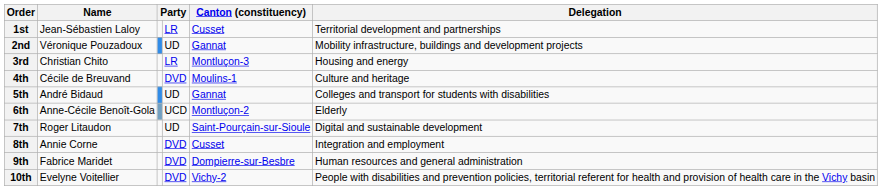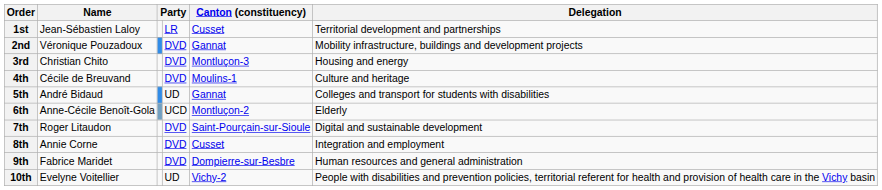(172, 45) UD -> (175, 45) DVD
(171, 62) LR -> (175, 62) DVD
(172, 128) UD -> (175, 128) DVD
(175, 177) DVD -> (172, 177) UD
